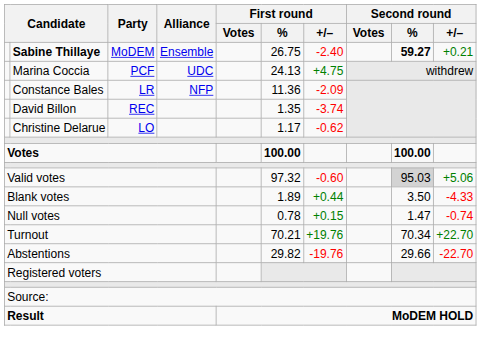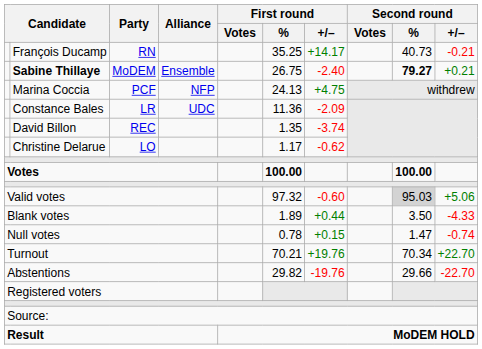+ row: (60, 52)
(416, 52) 59.27 -> (417, 71) 79.27
(200, 71) UDC -> (203, 90) NFP
(201, 90) NFP -> (202, 109) UDC
